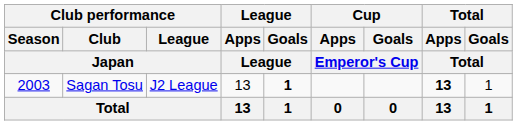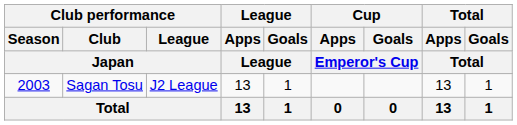(288, 85) bold -> (288, 85) normal
(443, 85) bold -> (443, 85) normal
